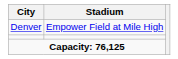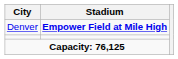(105, 27) normal -> (105, 27) bold
